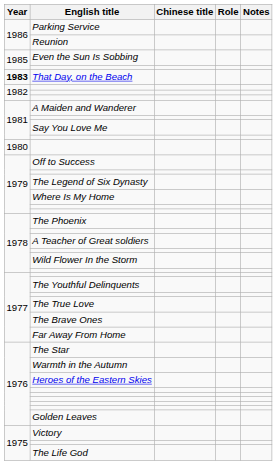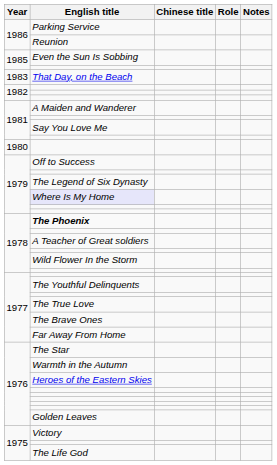(17, 77) bold -> (17, 77) normal
(73, 197) no background -> (73, 197) lavender background
(59, 221) normal -> (61, 221) bold
